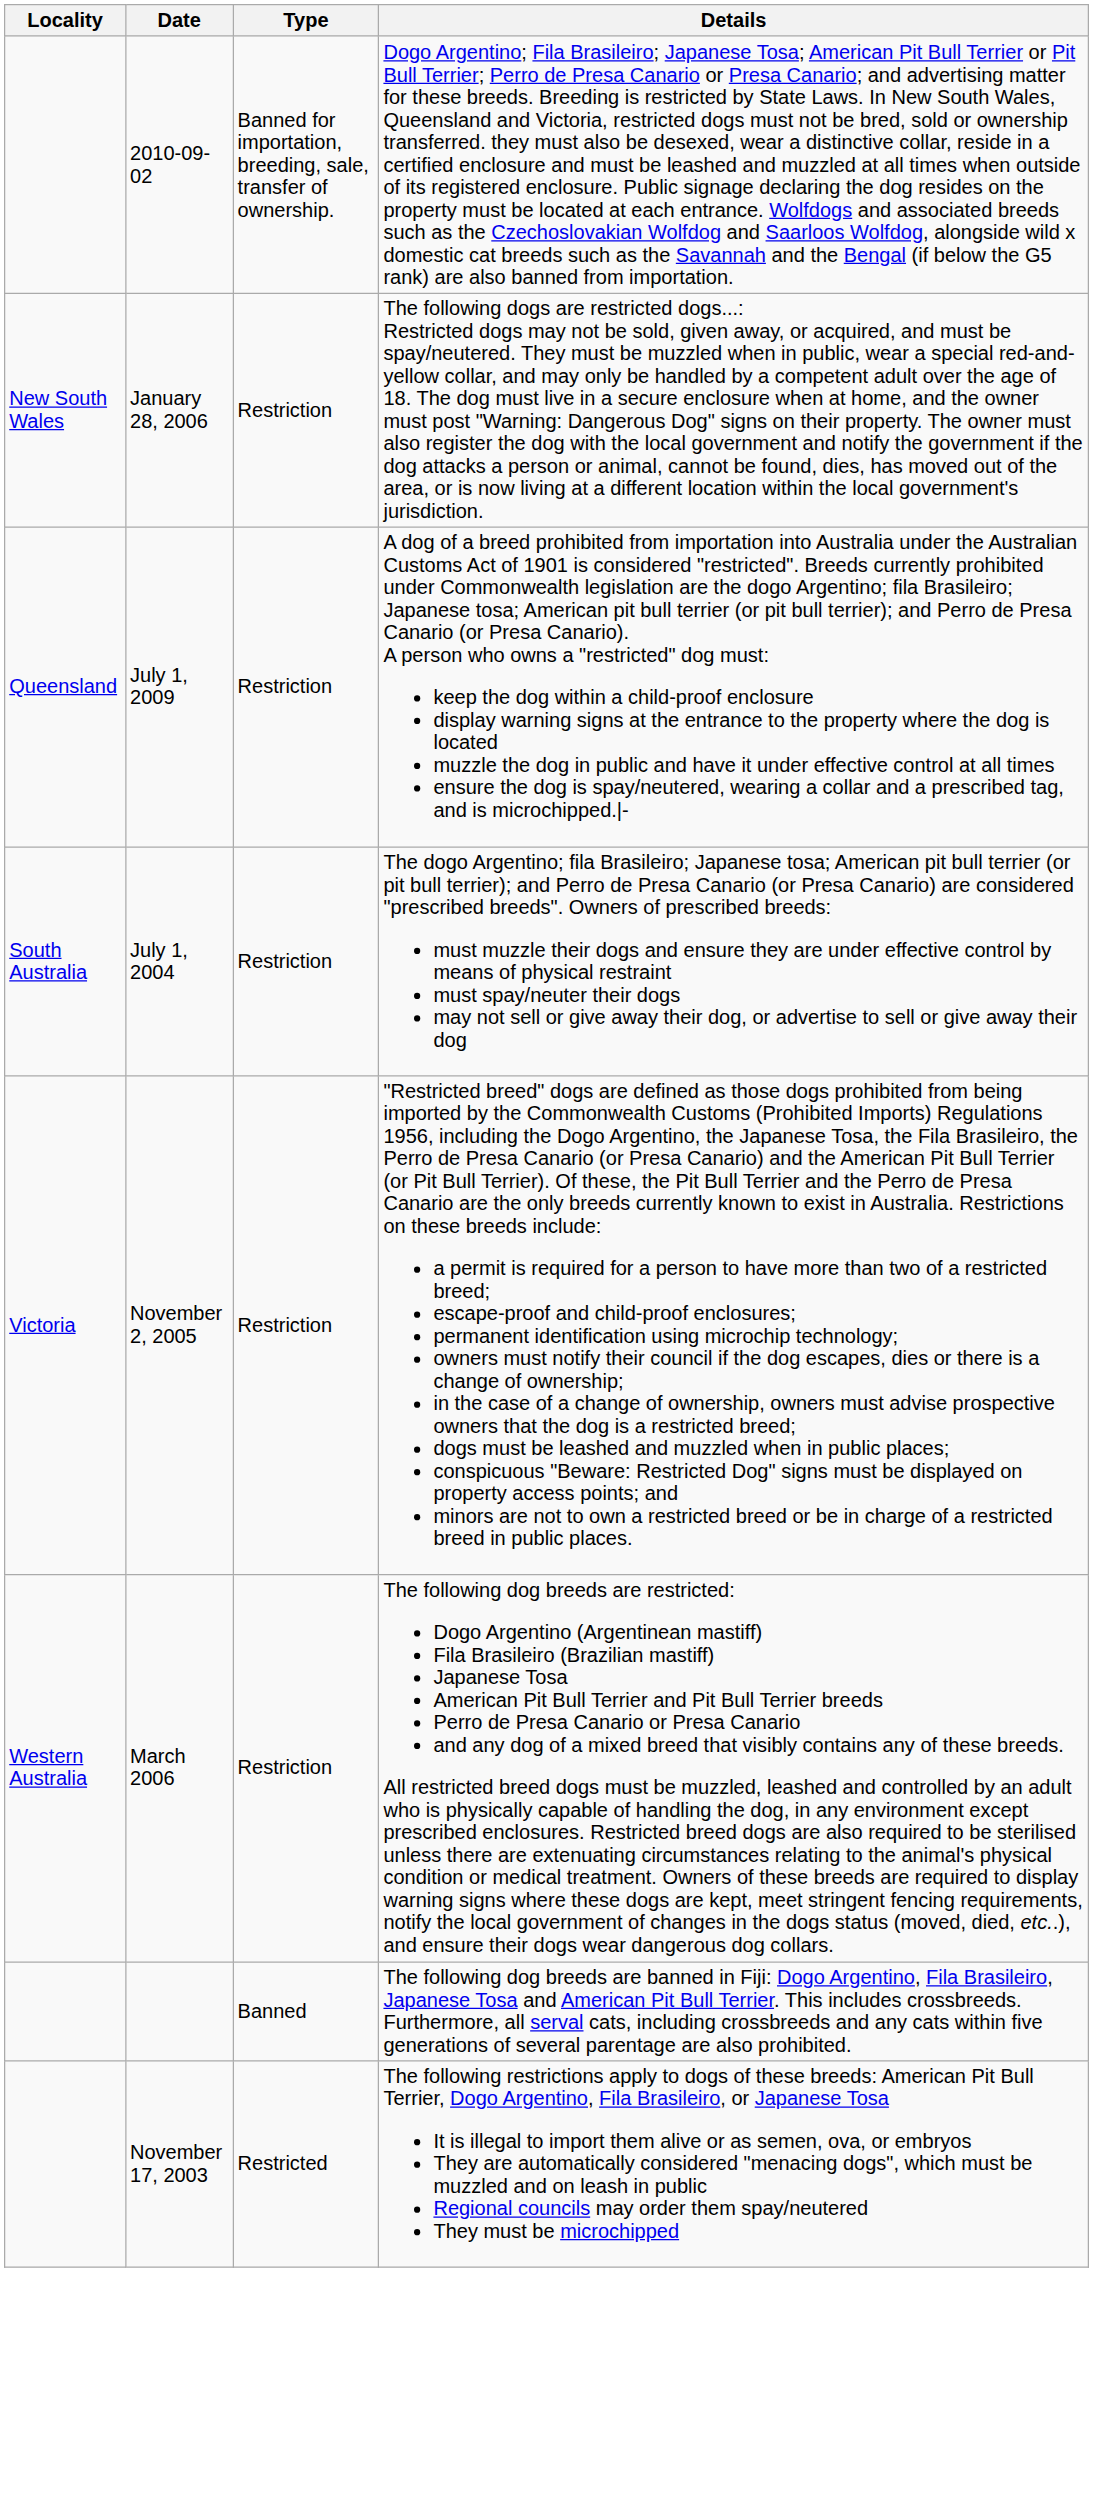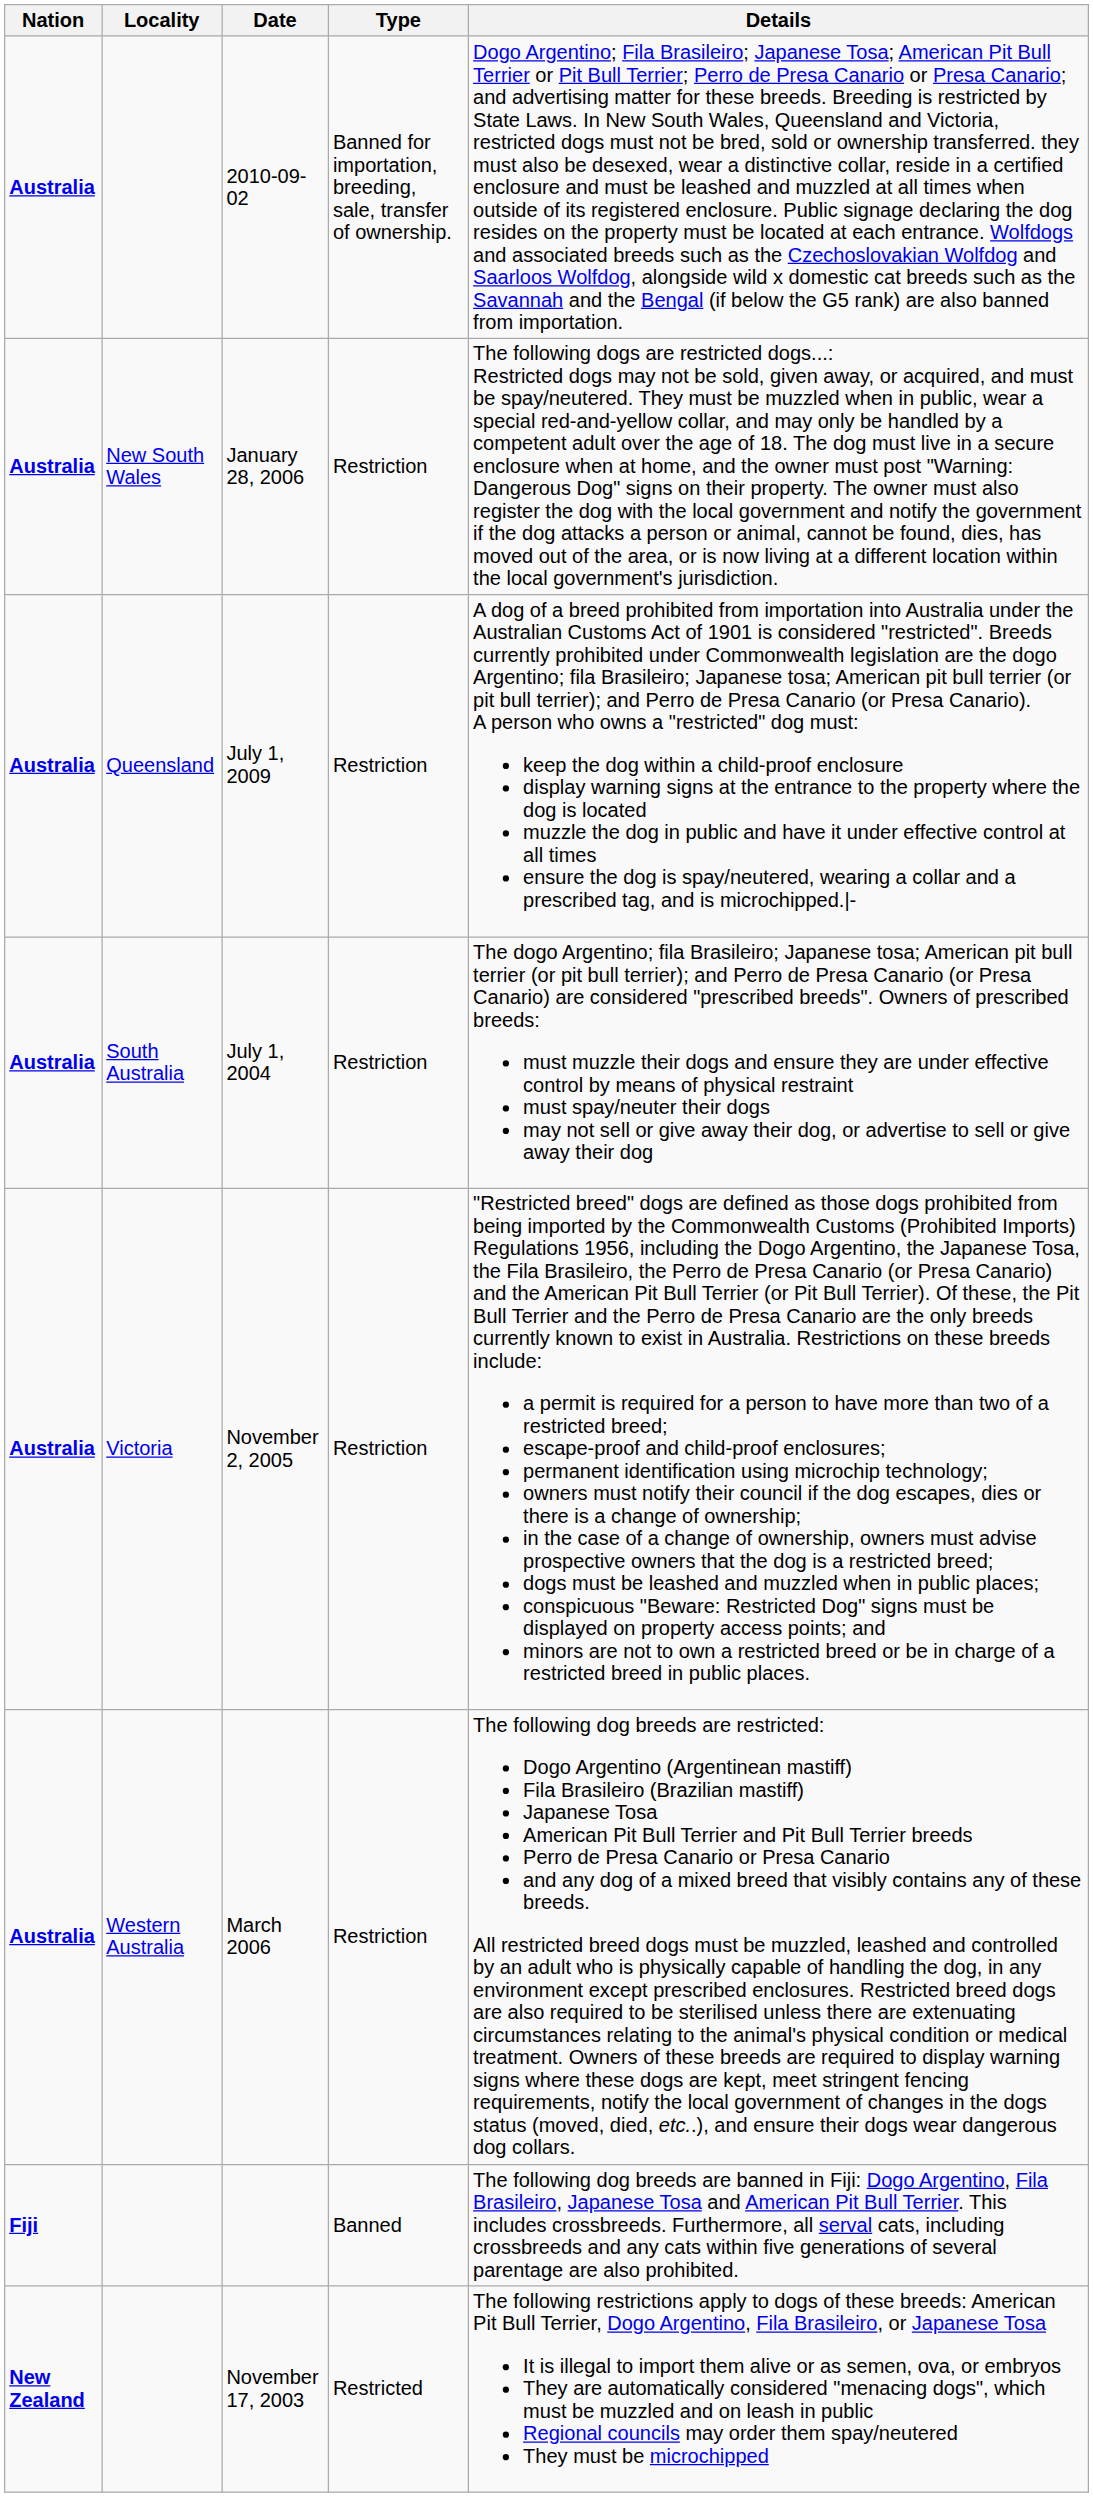+ column: (53, 20)
